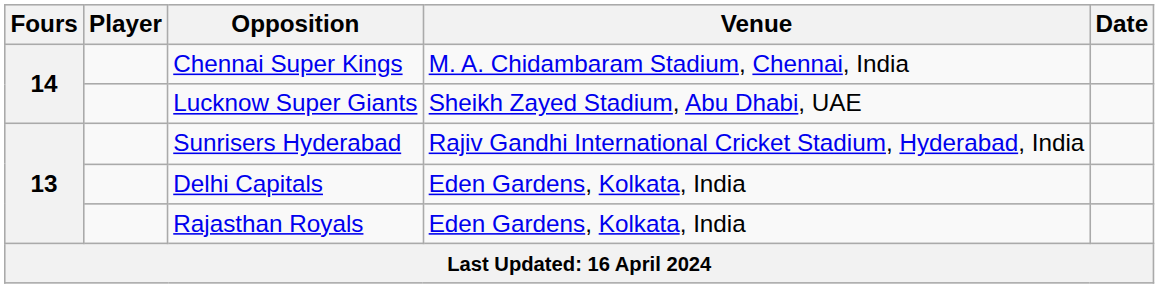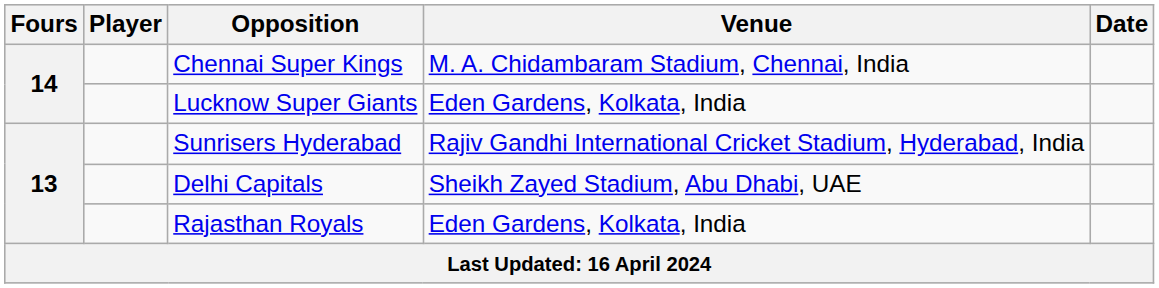(645, 104) Sheikh Zayed Stadium, Abu Dhabi, UAE -> (587, 104) Eden Gardens, Kolkata, India
(587, 183) Eden Gardens, Kolkata, India -> (645, 183) Sheikh Zayed Stadium, Abu Dhabi, UAE
